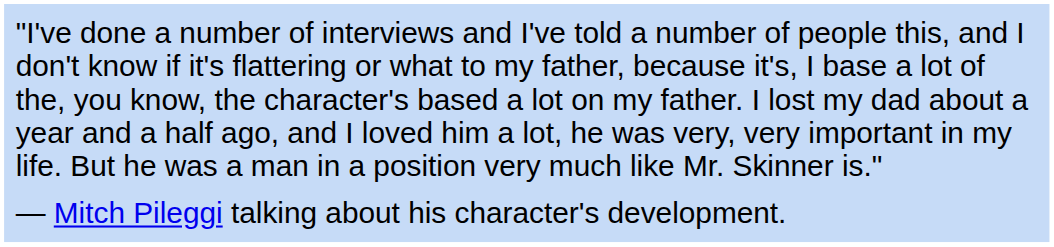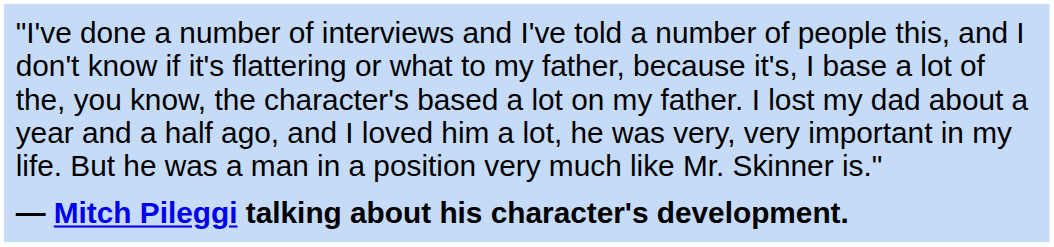(401, 213) normal -> (432, 213) bold
